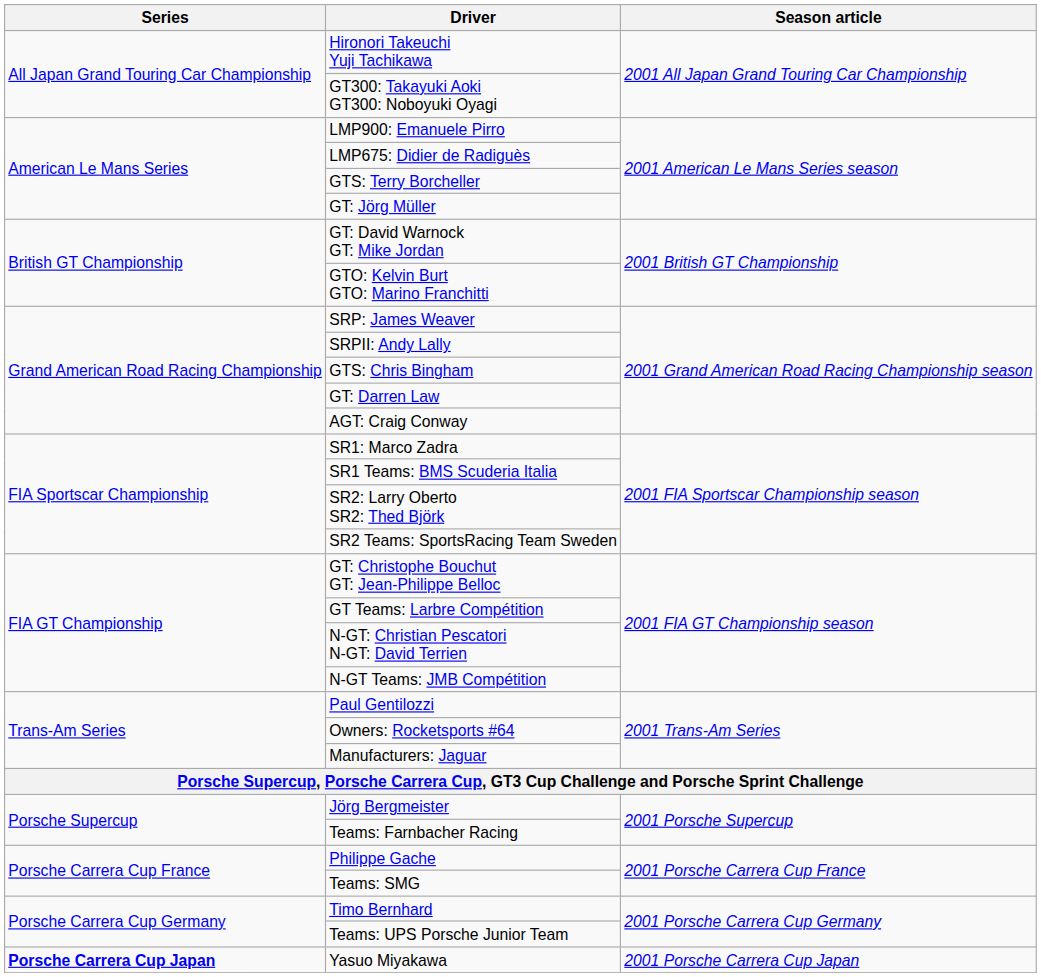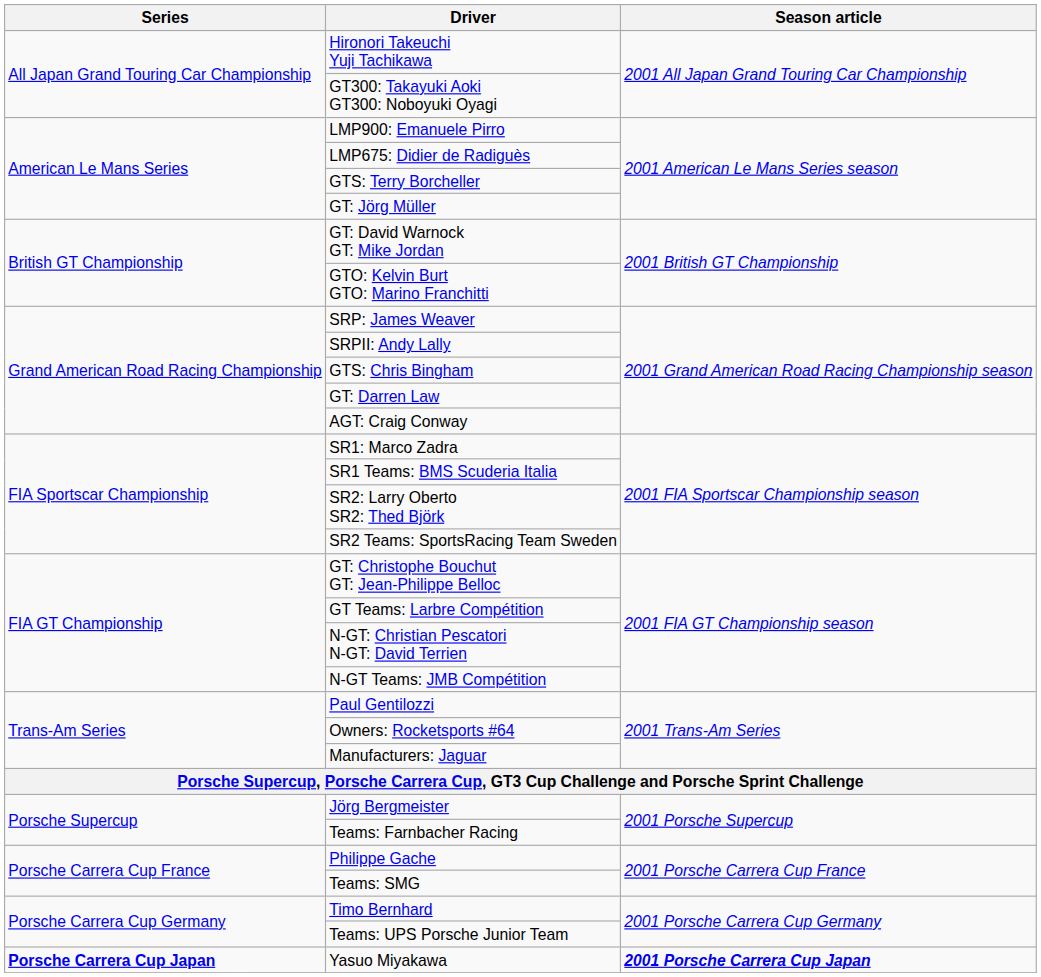(742, 960) normal -> (747, 960) bold
